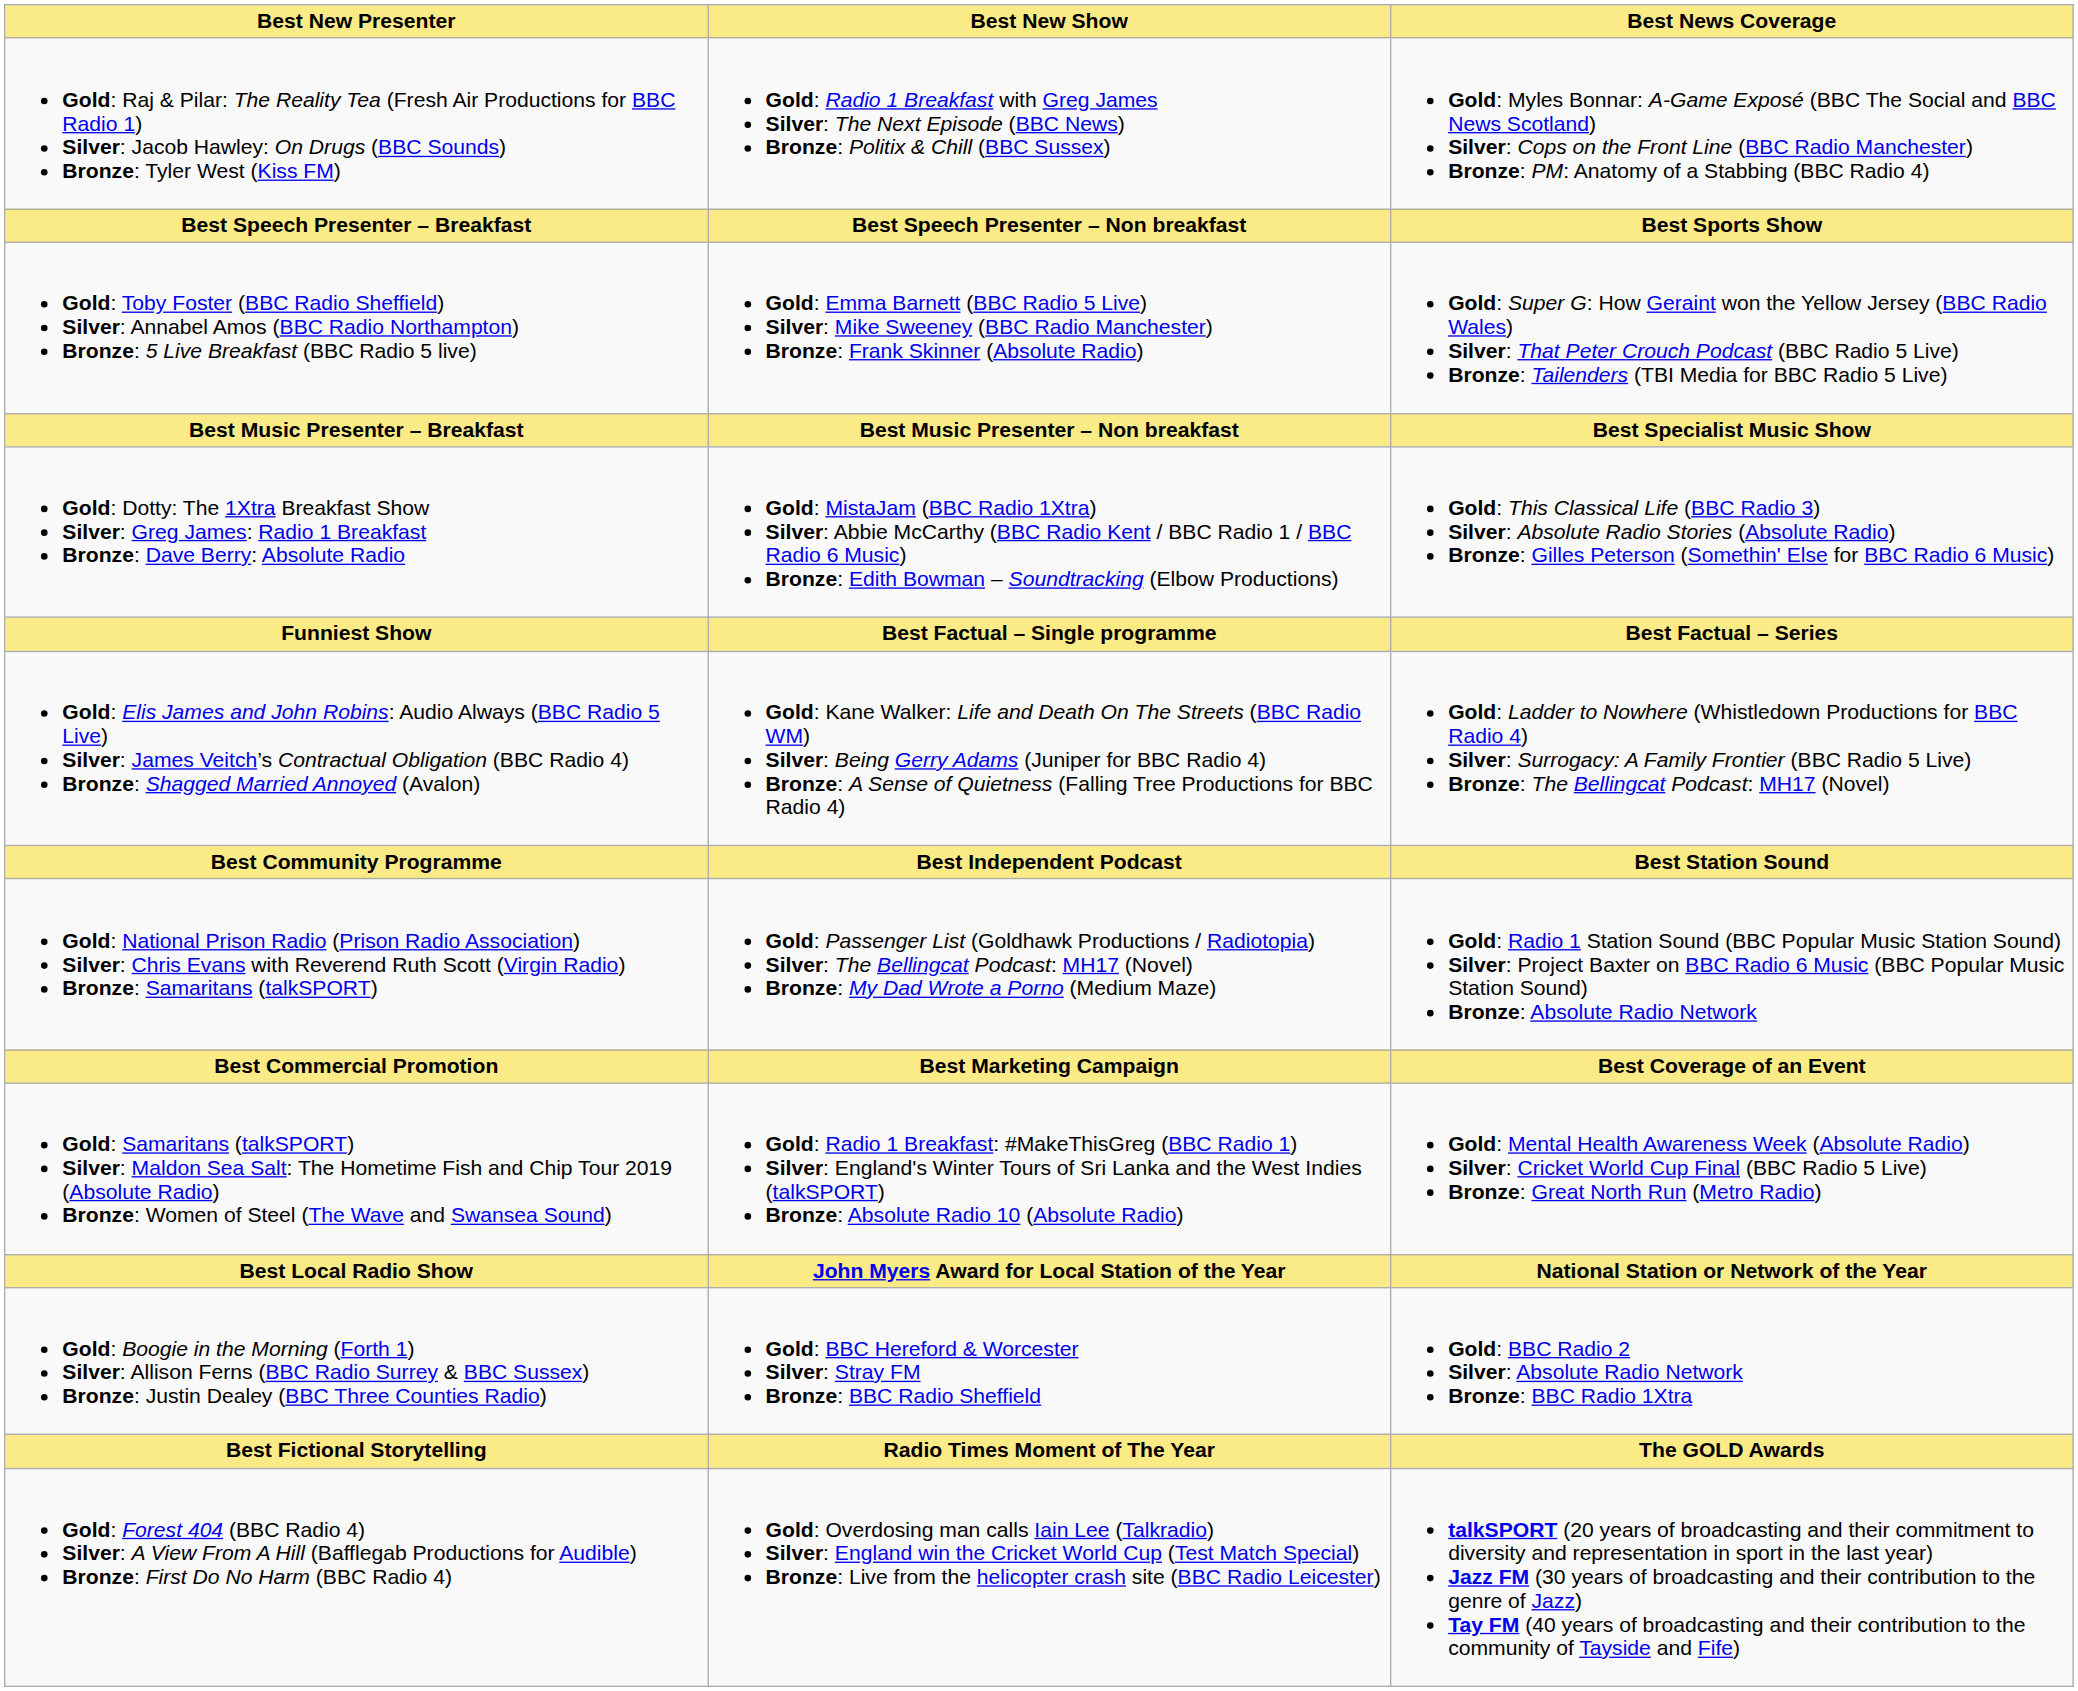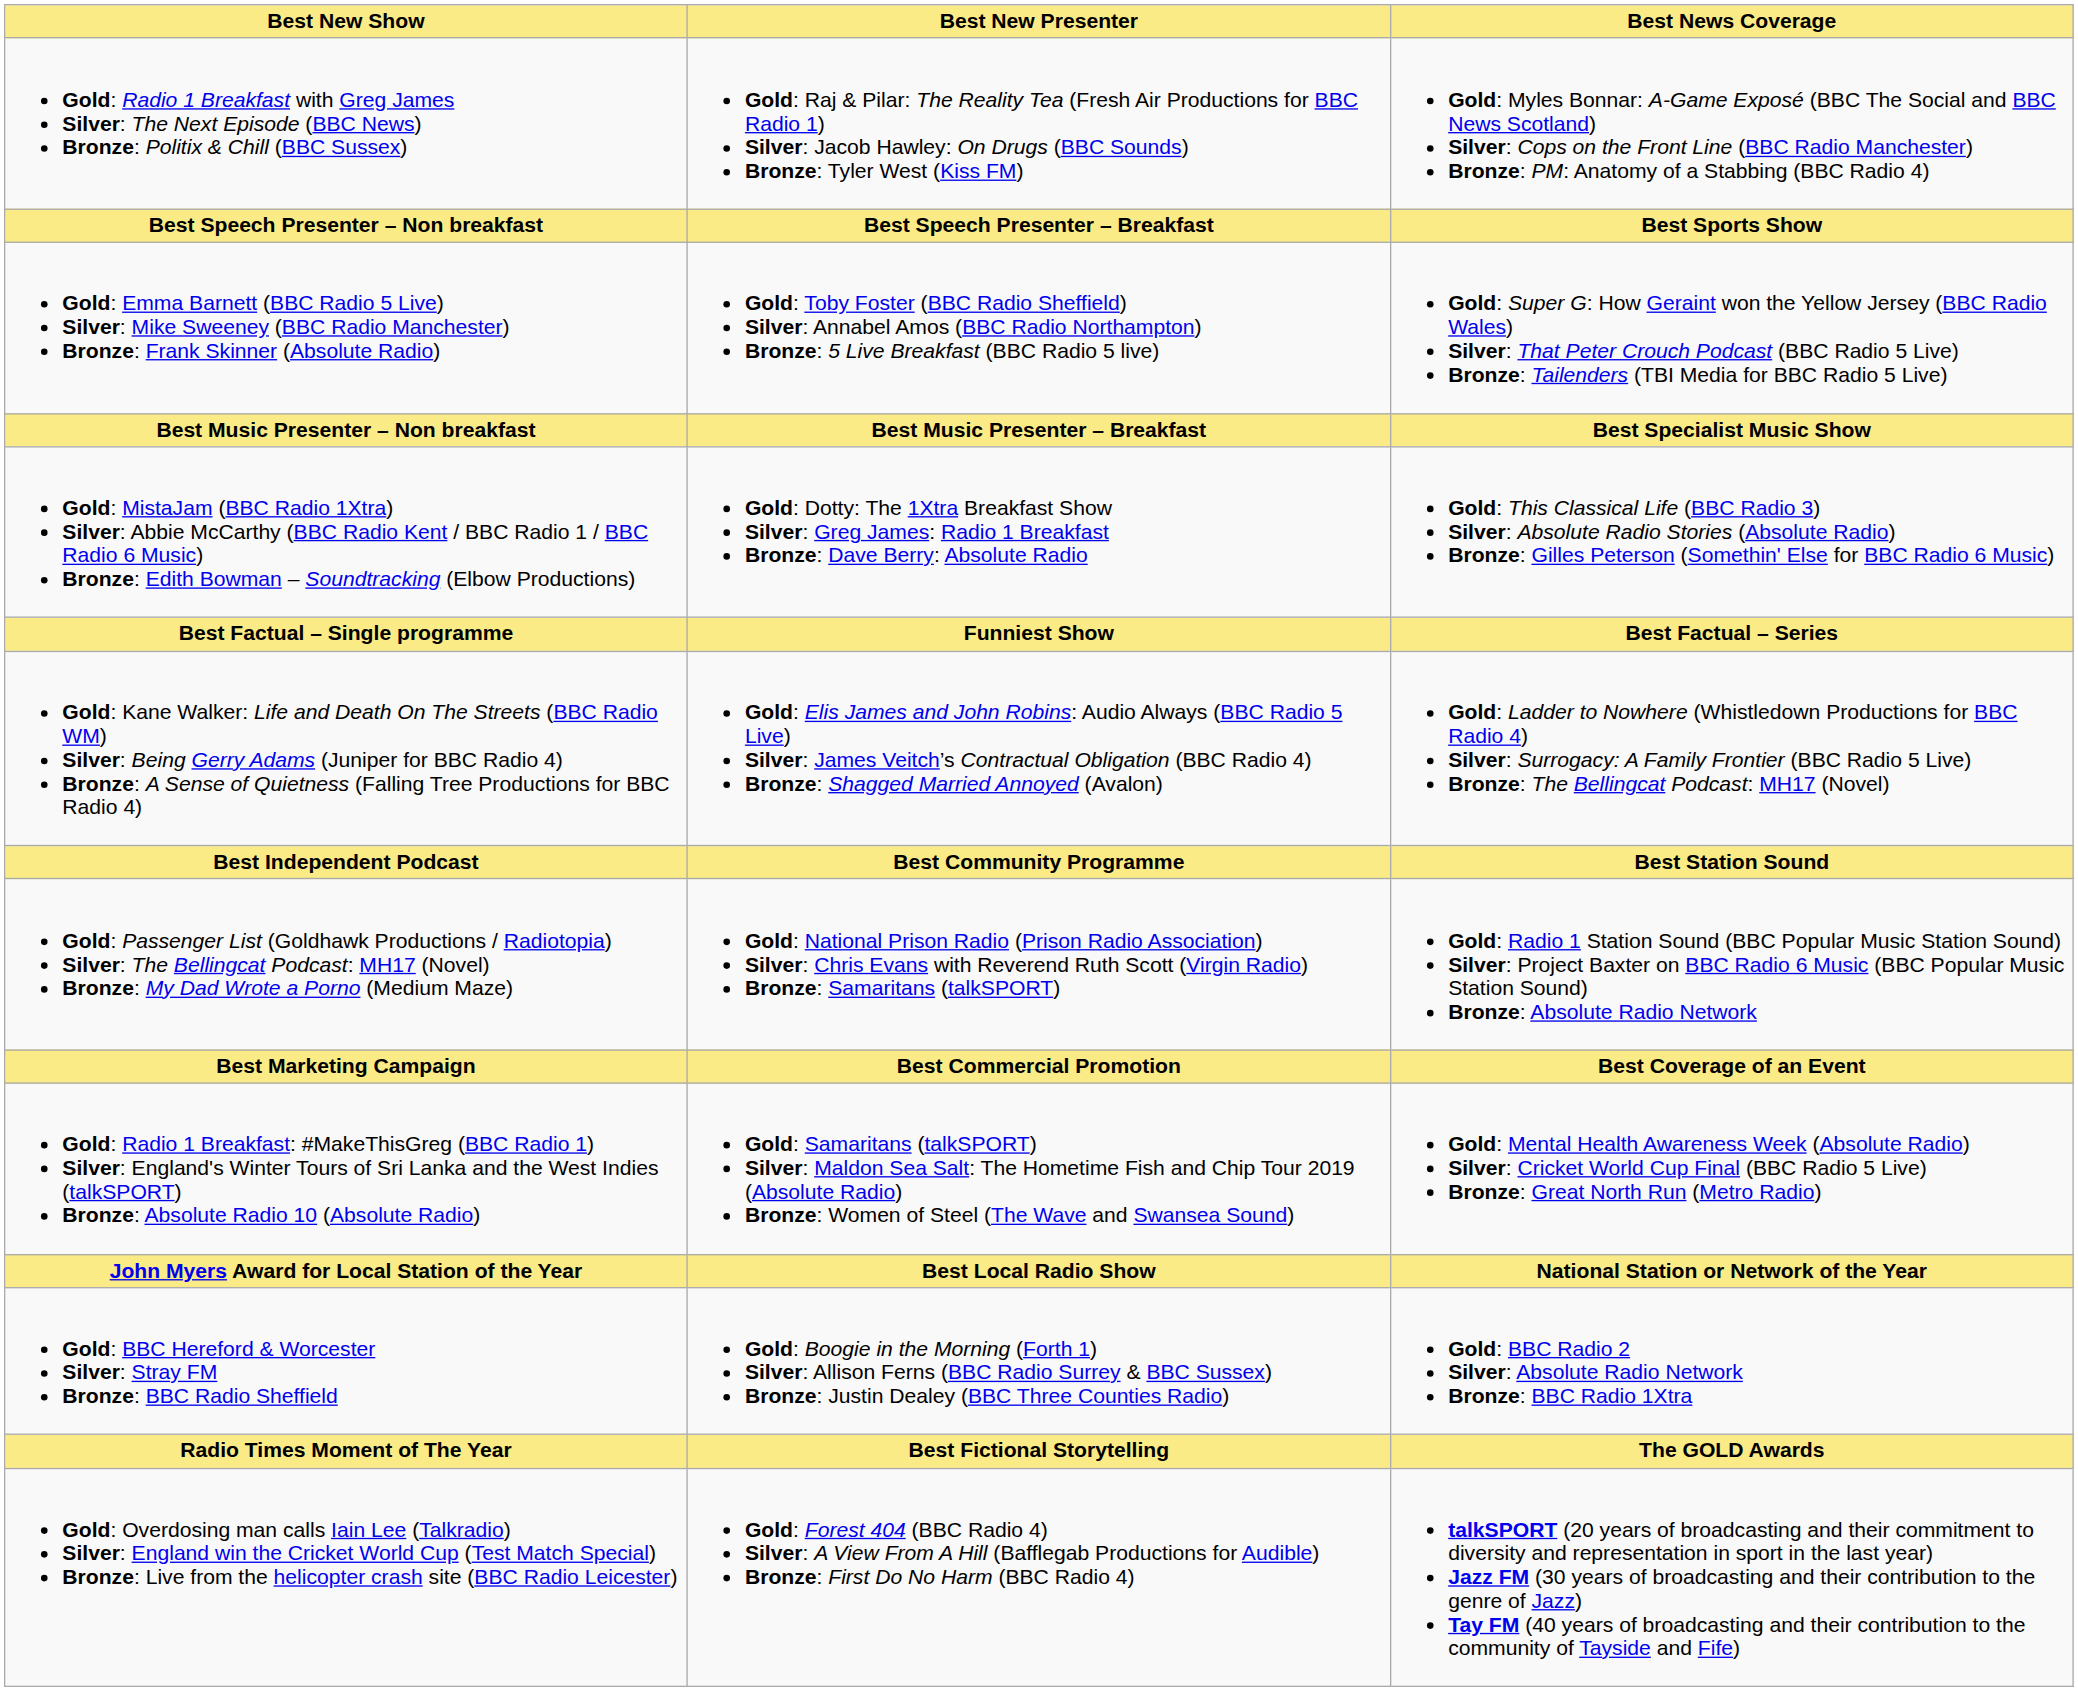columns swapped: (356, 21) <-> (1049, 21)
